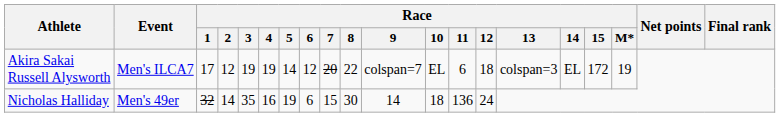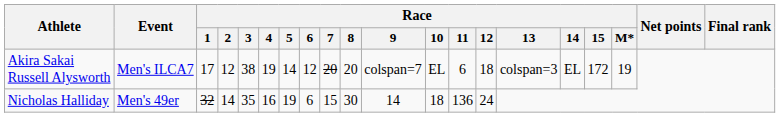(248, 69) 19 -> (248, 69) 38
(351, 69) 22 -> (351, 69) 20
